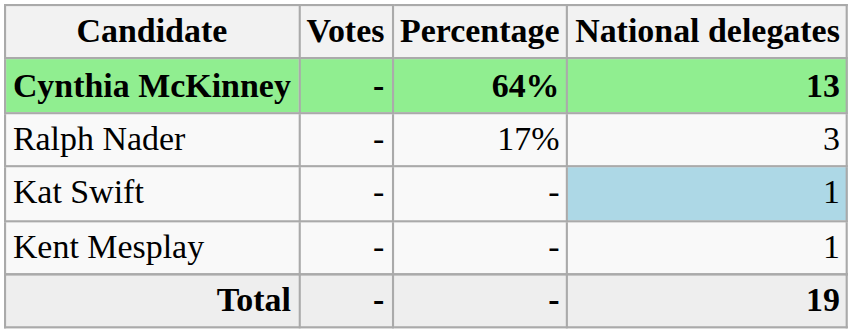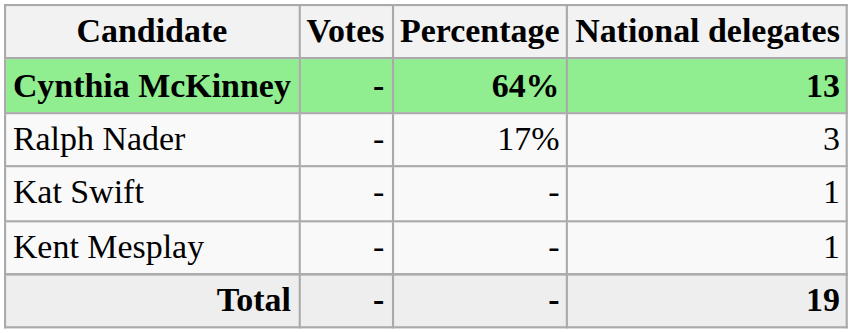(831, 192) lightblue background -> (831, 192) no background
